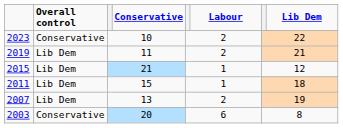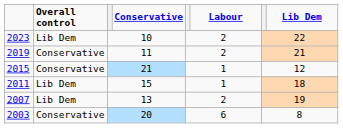(70, 39) Conservative -> (56, 39) Lib Dem
(56, 54) Lib Dem -> (70, 54) Conservative
(56, 69) Lib Dem -> (70, 69) Conservative
